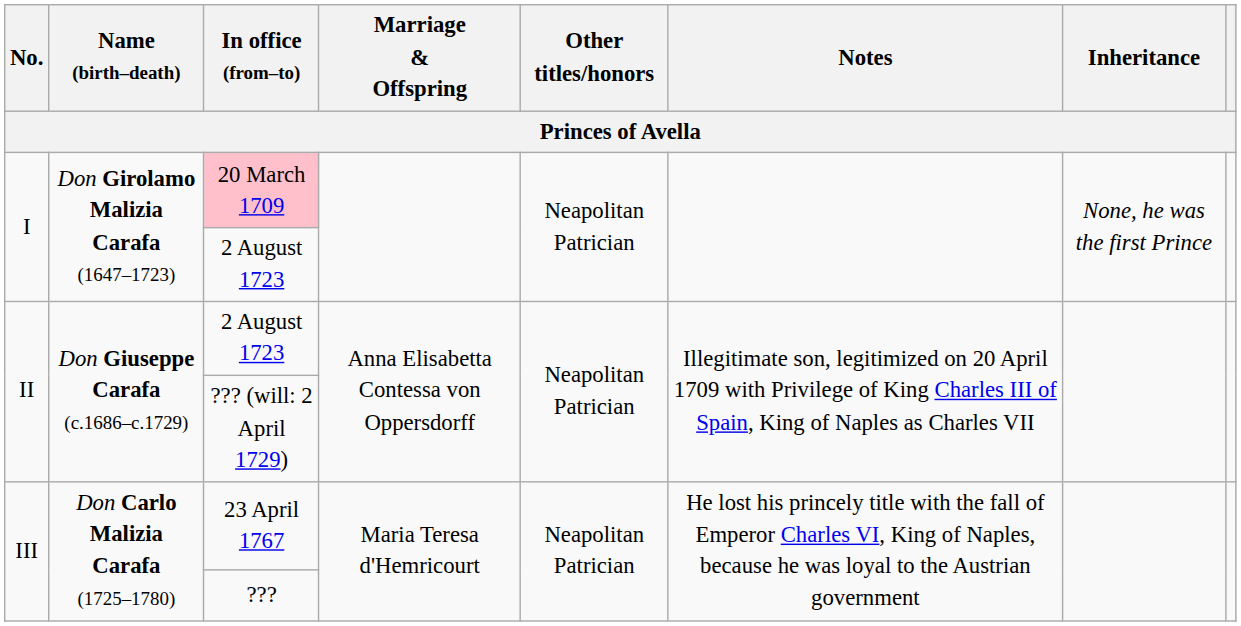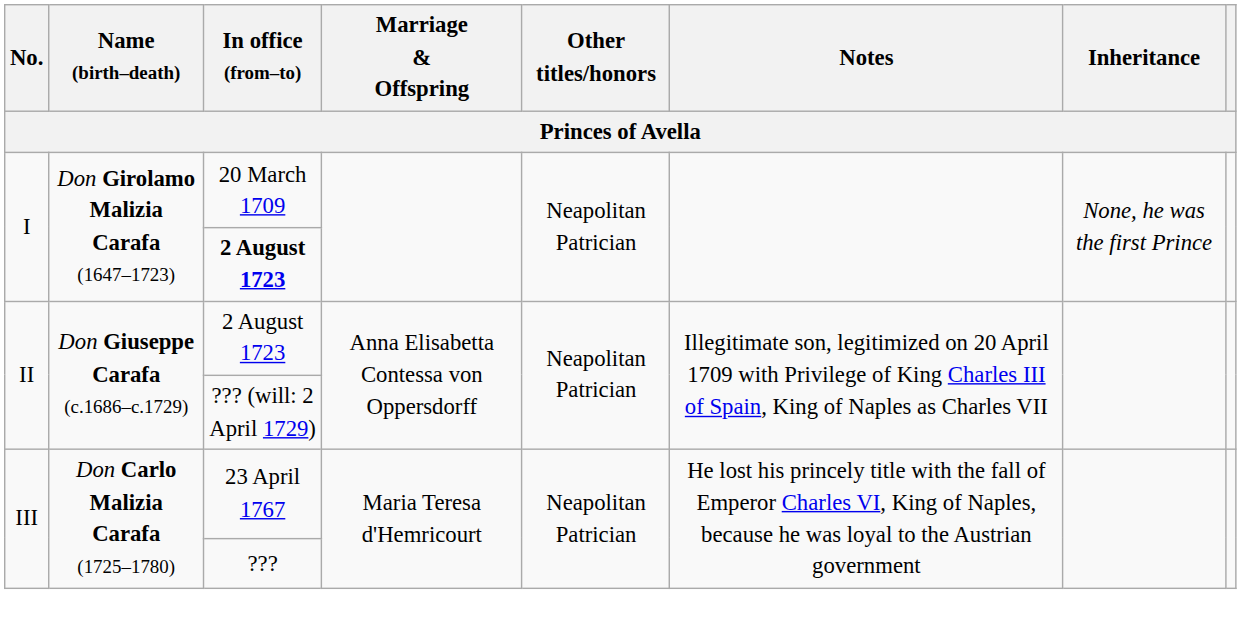(262, 189) pink background -> (263, 189) no background
(262, 263) normal -> (263, 263) bold
